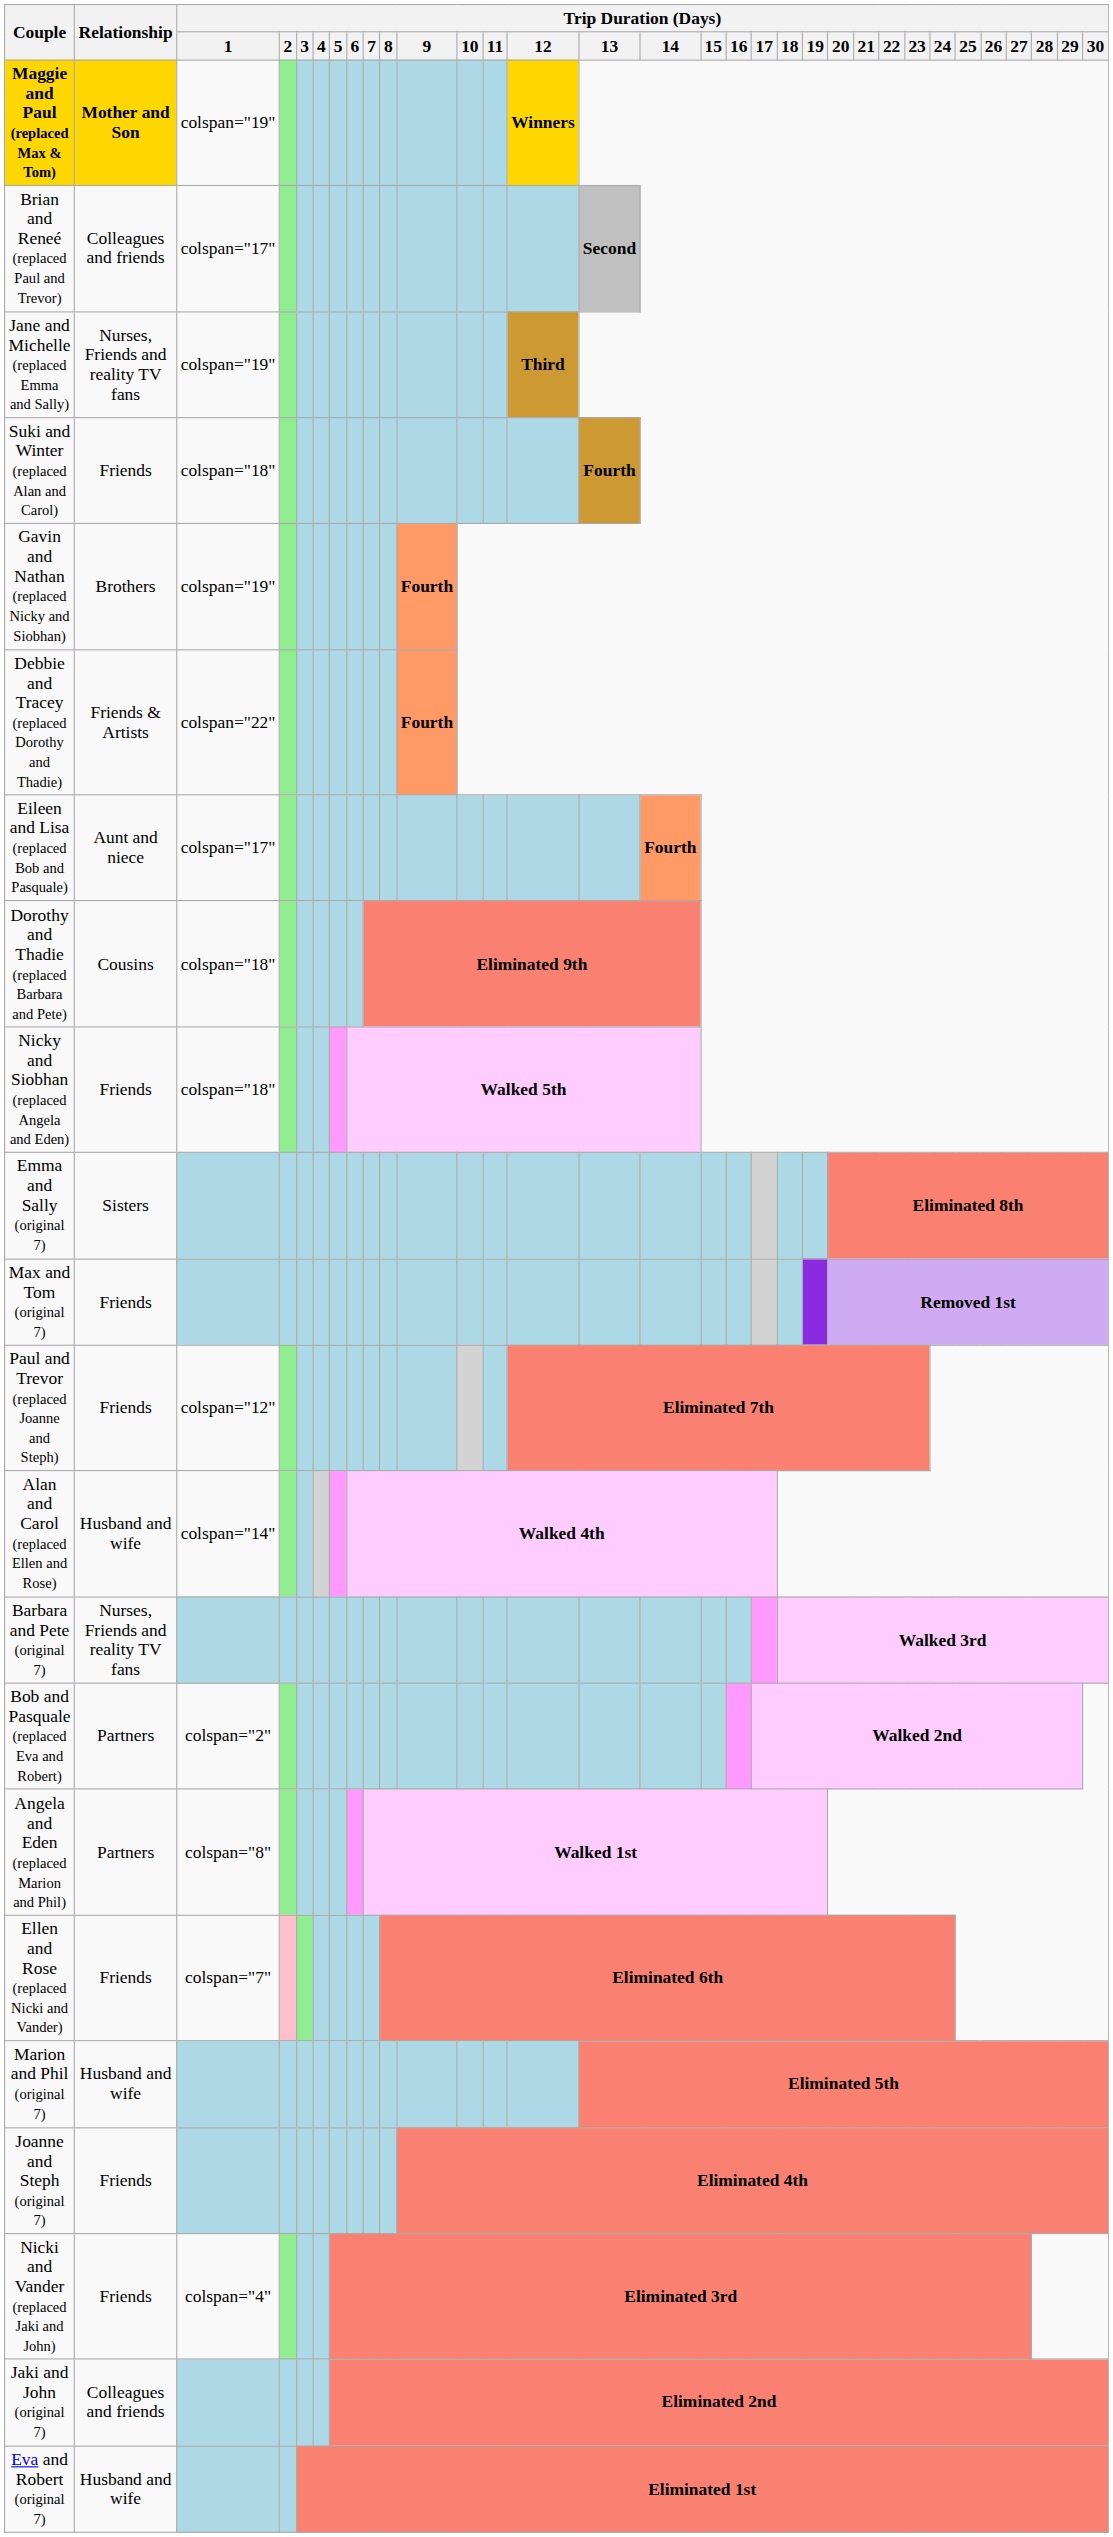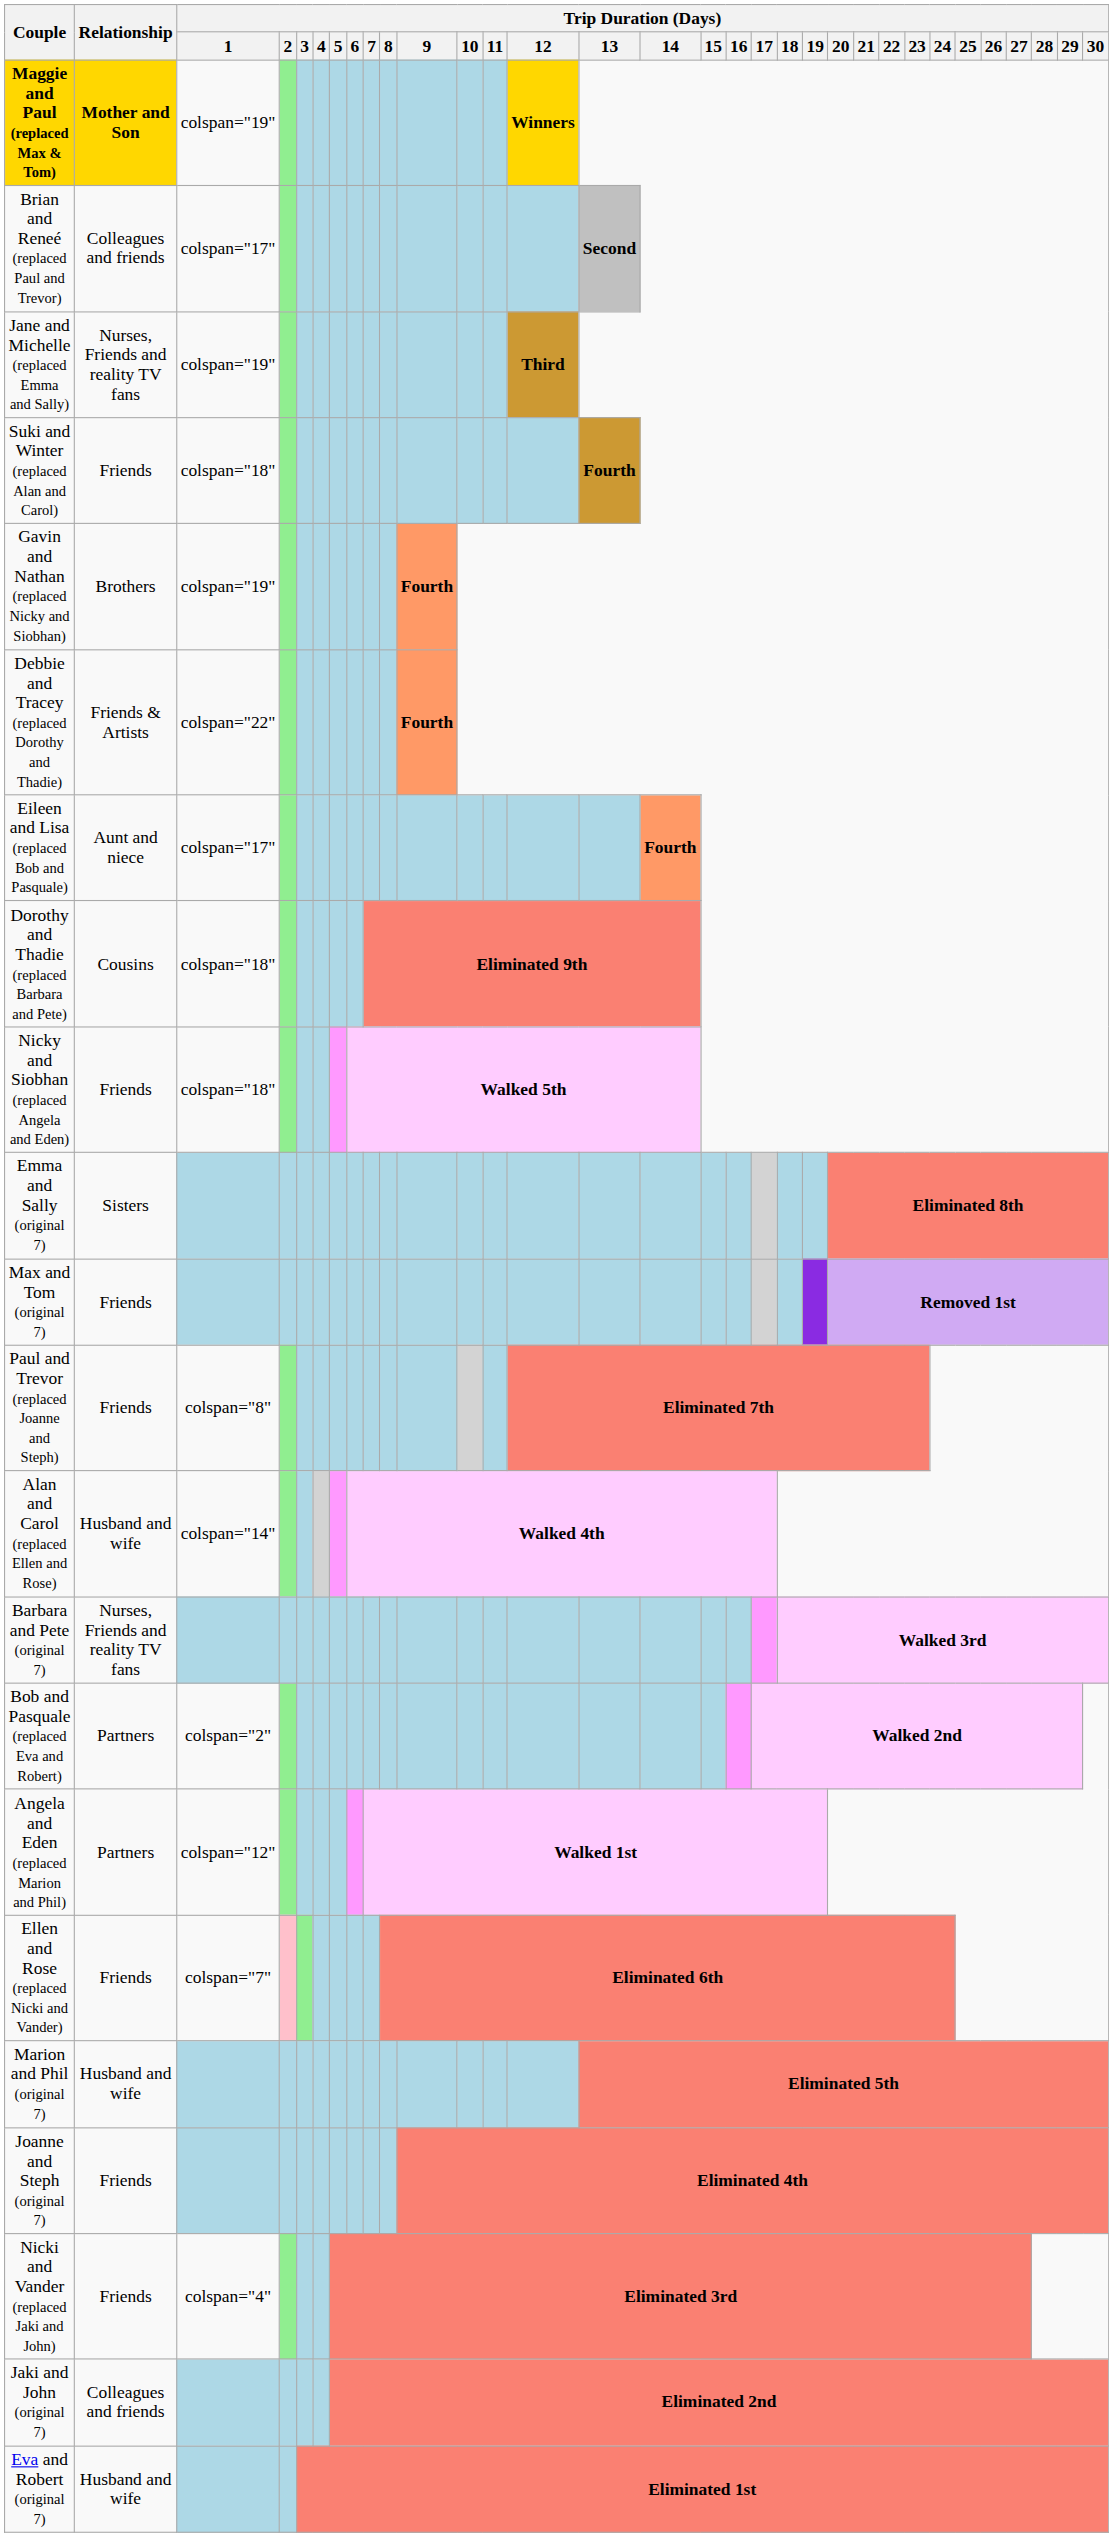(228, 1407) colspan="12" -> (228, 1407) colspan="8"
(228, 1852) colspan="8" -> (228, 1852) colspan="12"
